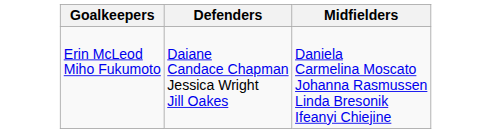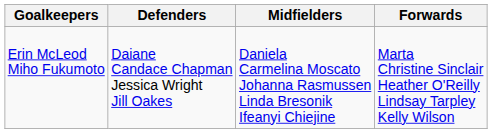+ column: (431, 15)
